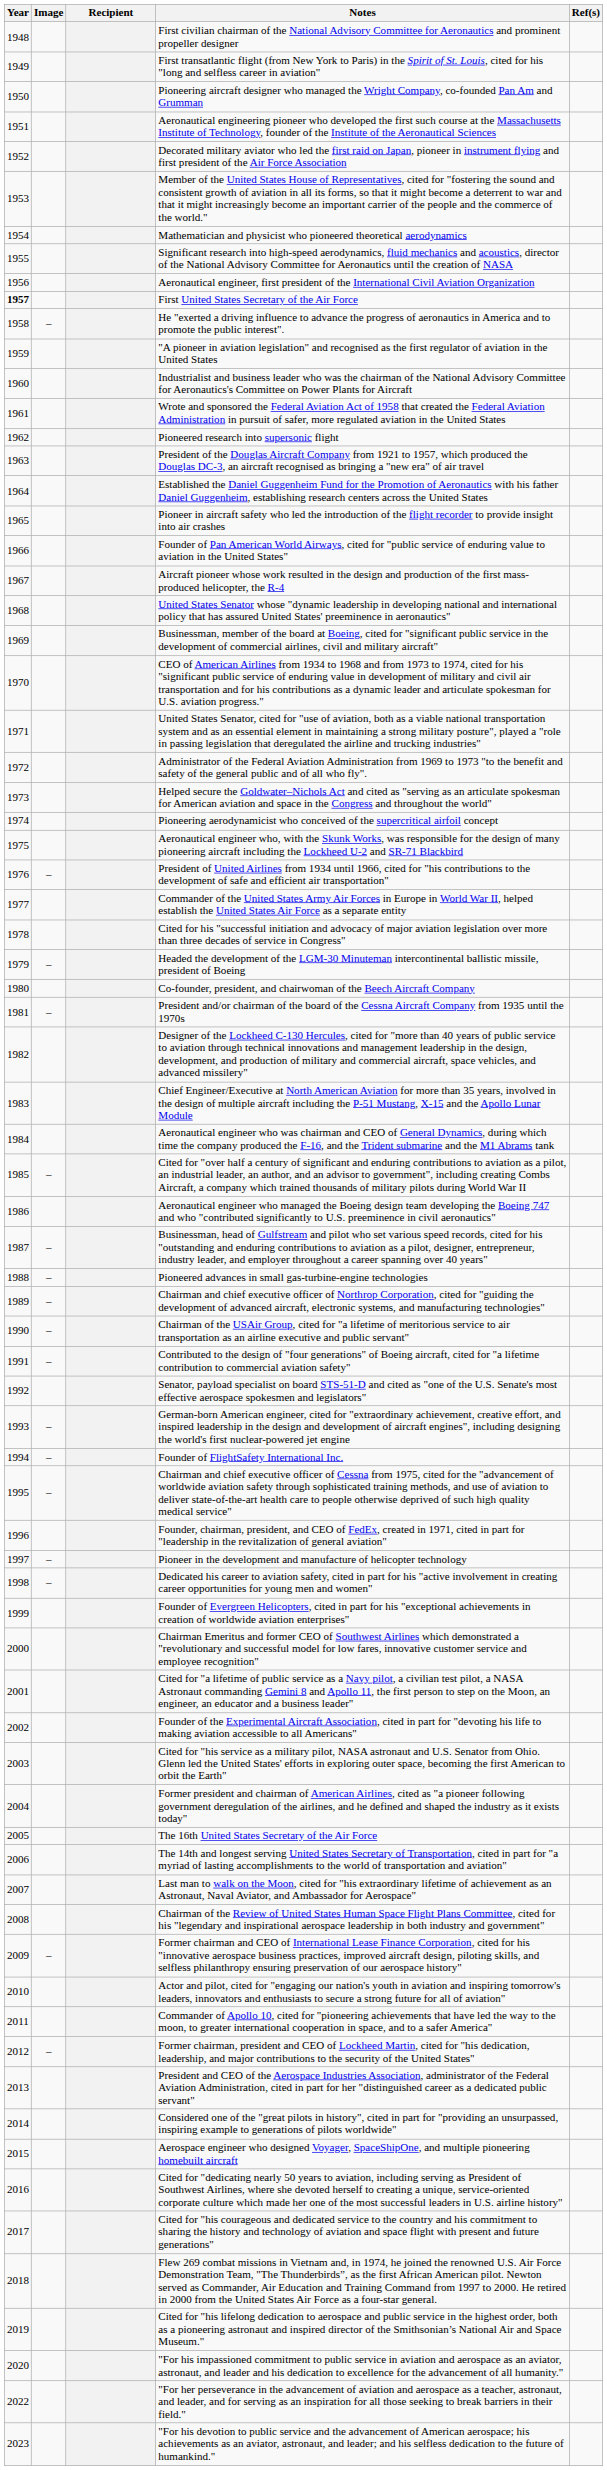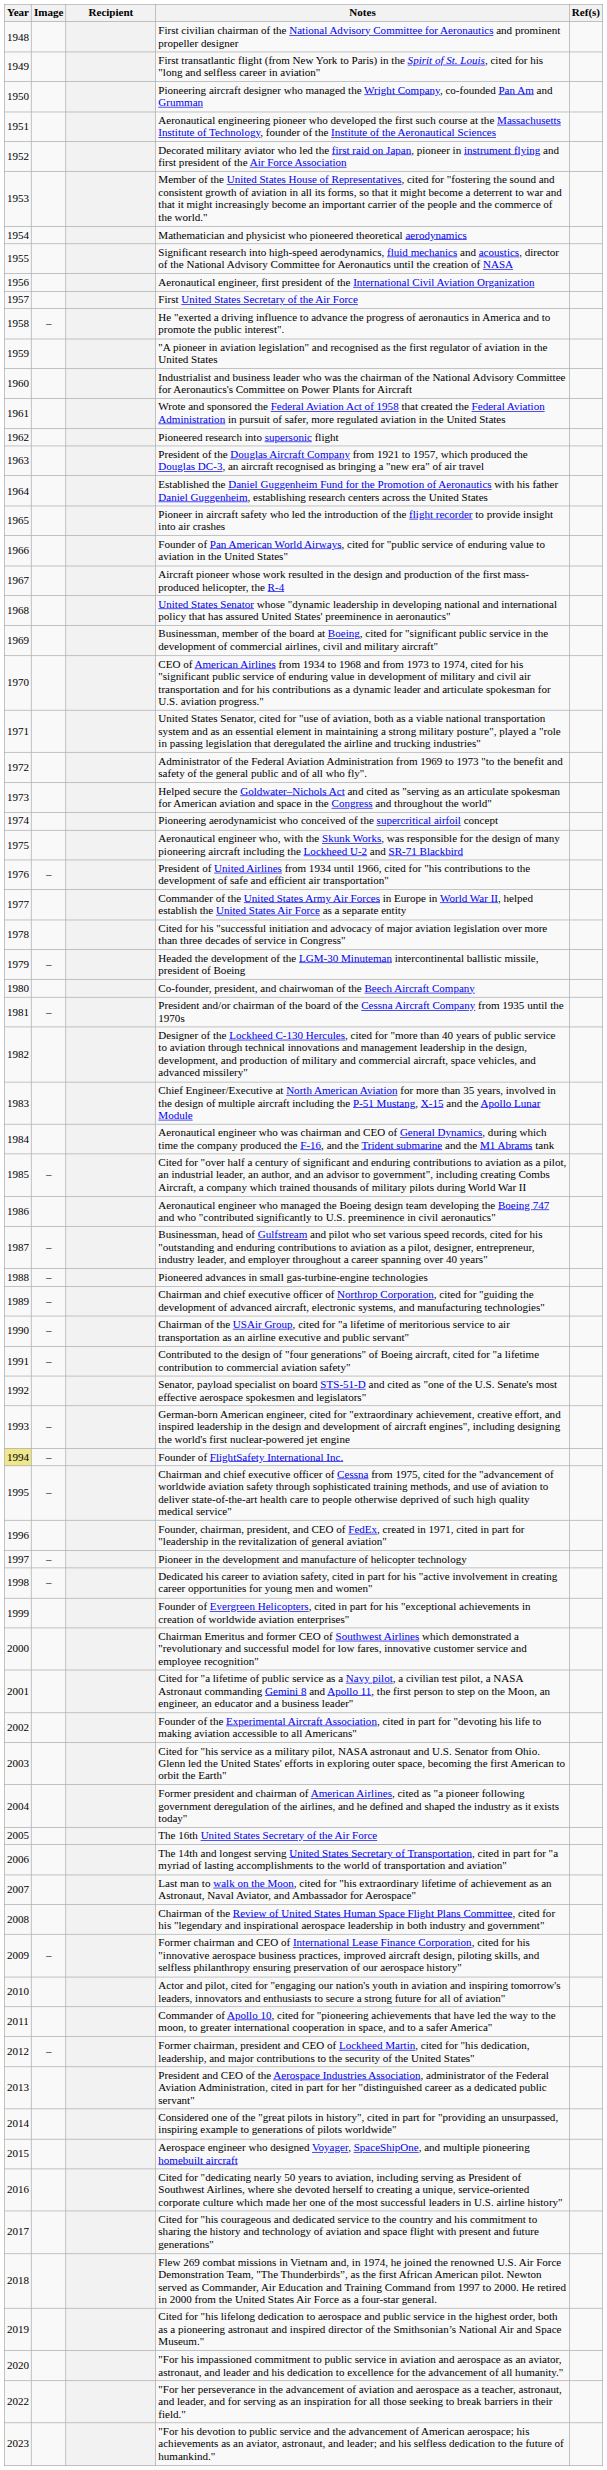(18, 300) bold -> (18, 300) normal
(18, 1457) no background -> (18, 1457) khaki background
